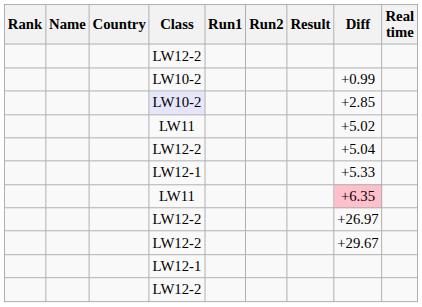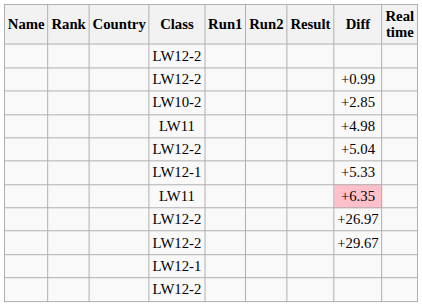columns swapped: (25, 24) <-> (67, 24)
(177, 79) LW10-2 -> (177, 79) LW12-2
(177, 102) lavender background -> (177, 102) no background
(358, 126) +5.02 -> (358, 126) +4.98
